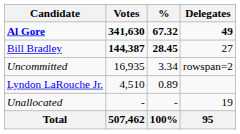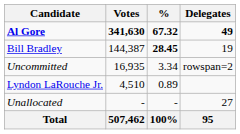(126, 48) bold -> (126, 48) normal
(227, 48) 27 -> (227, 48) 19
(227, 102) 19 -> (227, 102) 27
